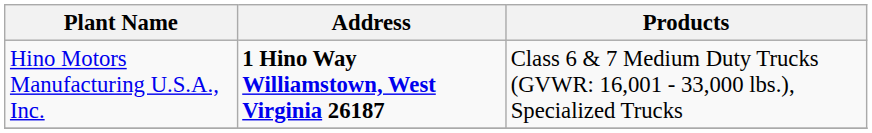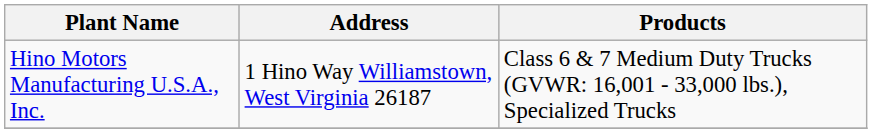(339, 84) bold -> (368, 84) normal
